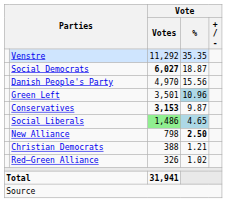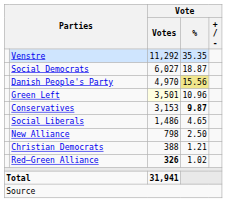(167, 69) bold -> (167, 69) normal
(195, 82) no background -> (195, 82) khaki background
(167, 95) no background -> (167, 95) lightyellow background
(195, 95) lightblue background -> (195, 95) no background
(167, 108) bold -> (167, 108) normal
(197, 108) normal -> (197, 108) bold
(167, 121) lightgreen background -> (167, 121) no background
(197, 121) lightblue background -> (197, 121) no background
(197, 135) bold -> (197, 135) normal
(171, 161) normal -> (171, 161) bold
